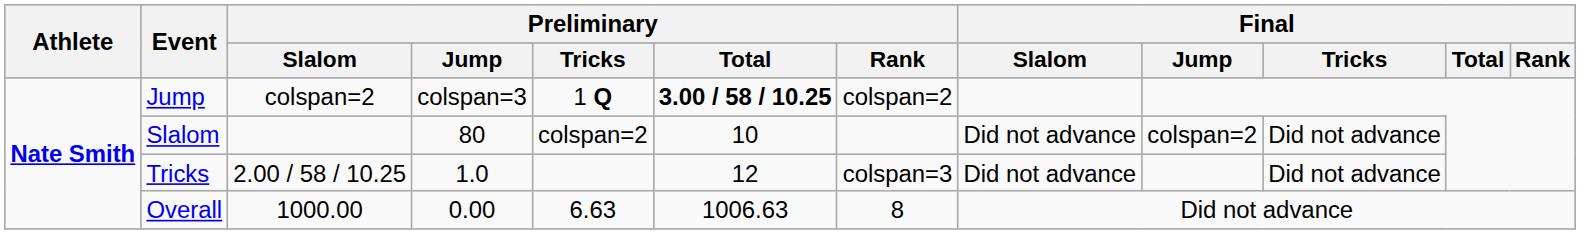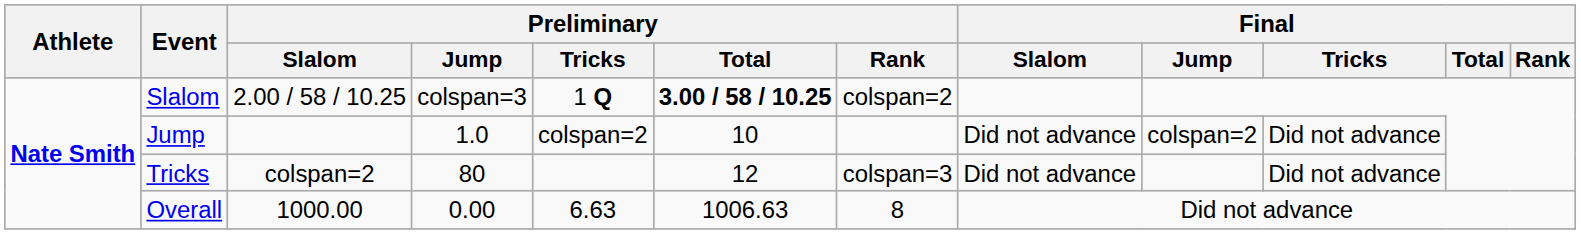(176, 98) Jump -> (183, 98) Slalom
(320, 98) colspan=2 -> (320, 98) 2.00 / 58 / 10.25
(183, 135) Slalom -> (176, 135) Jump
(472, 135) 80 -> (472, 135) 1.0
(320, 173) 2.00 / 58 / 10.25 -> (320, 173) colspan=2
(472, 173) 1.0 -> (472, 173) 80
